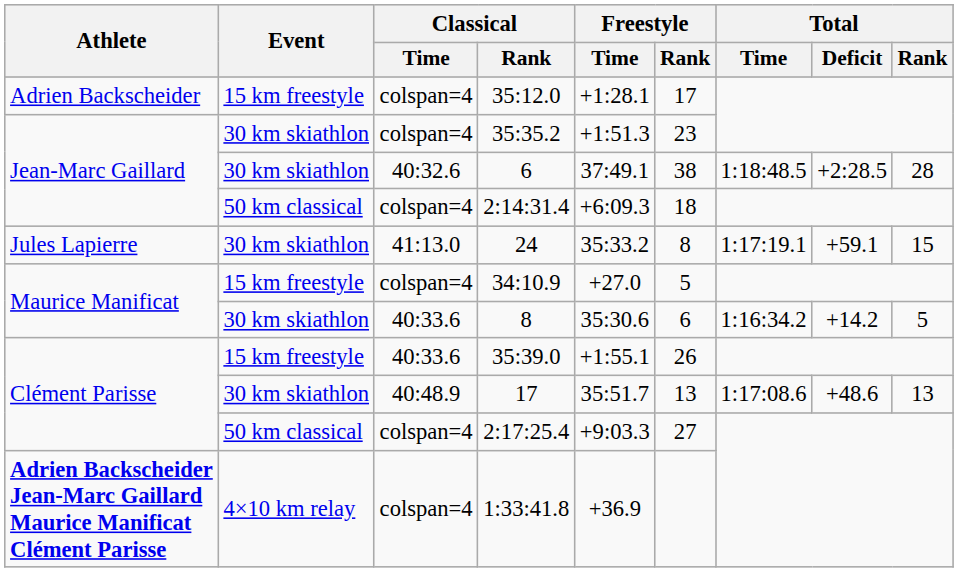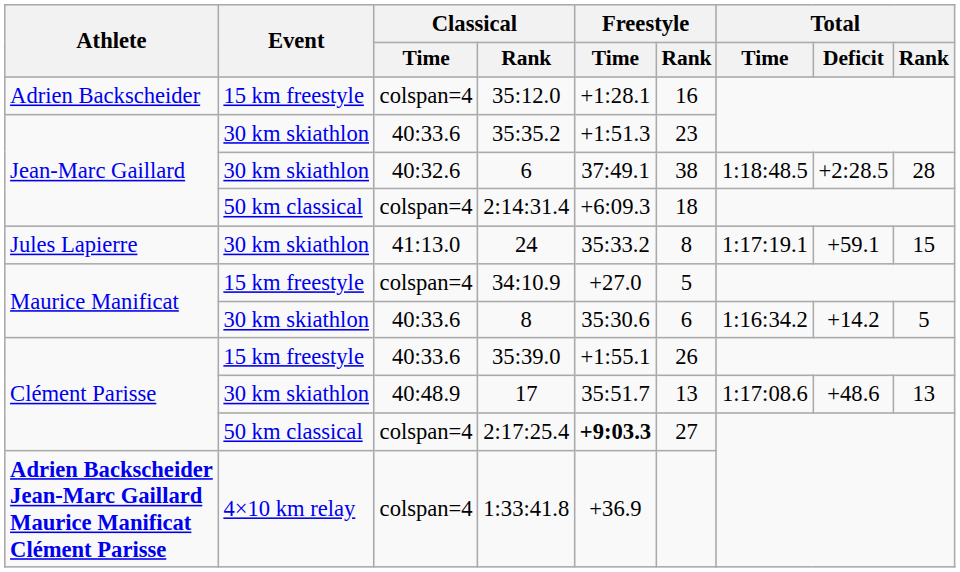(685, 96) 17 -> (687, 96) 16
(426, 133) colspan=4 -> (426, 133) 40:33.6
(615, 431) normal -> (615, 431) bold
